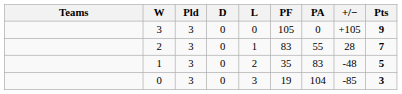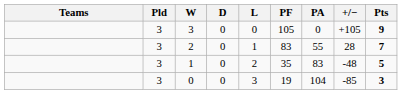columns swapped: (191, 13) <-> (159, 13)
